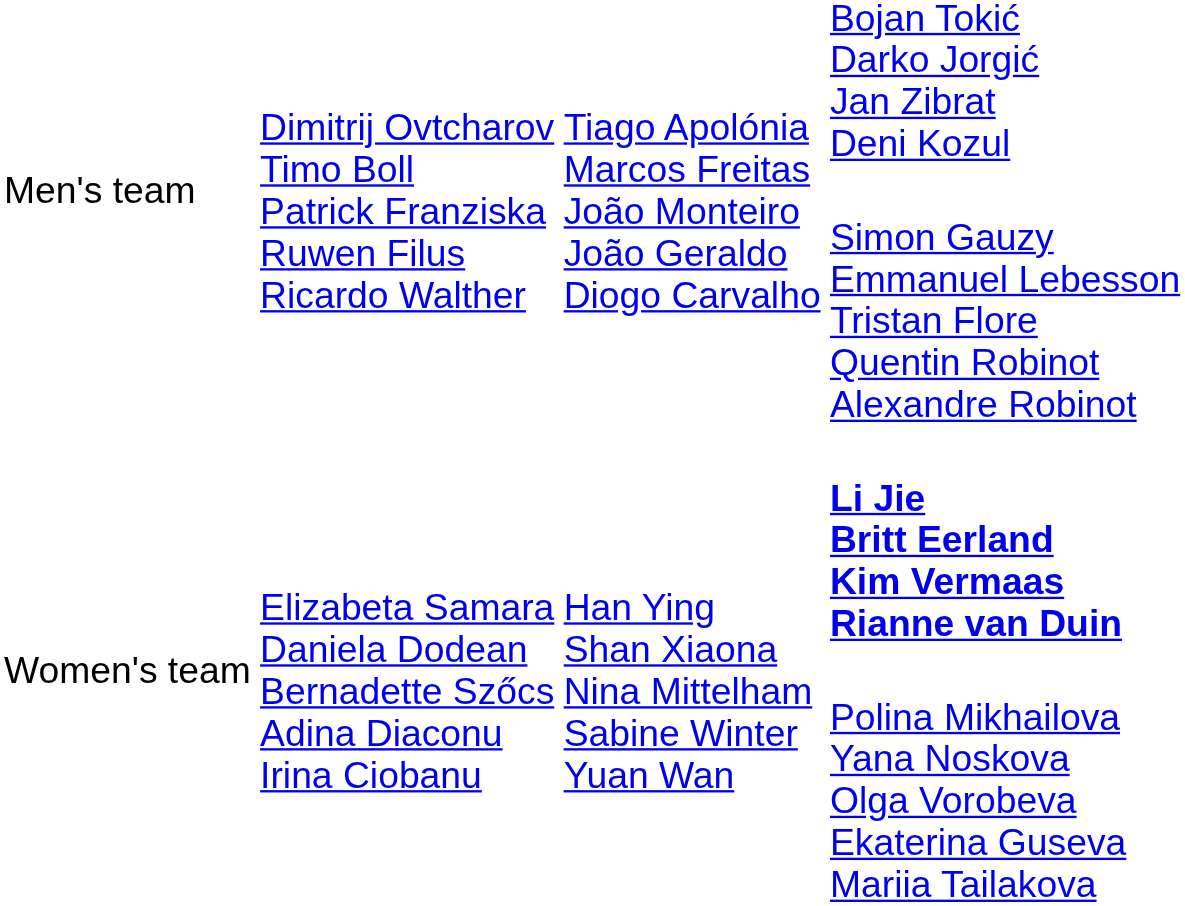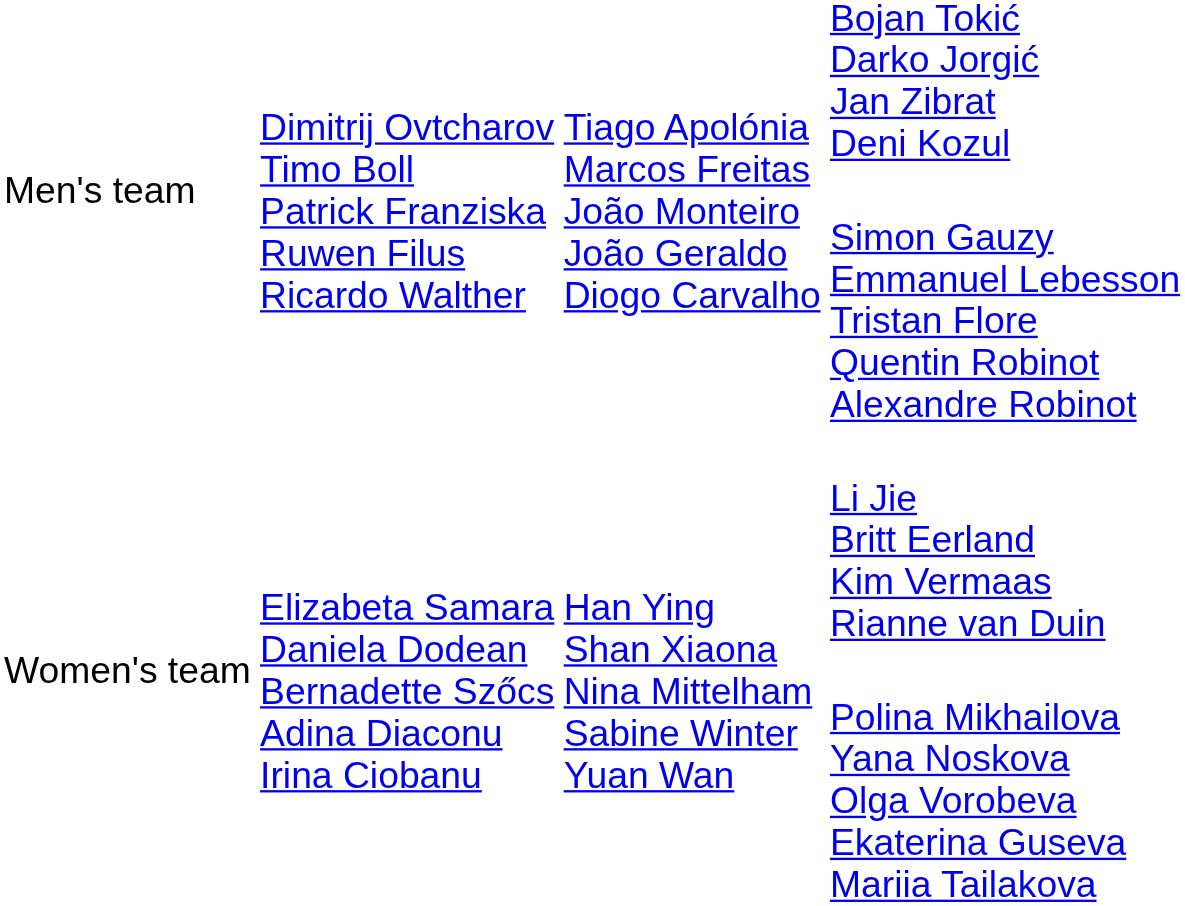(976, 561) bold -> (968, 561) normal
